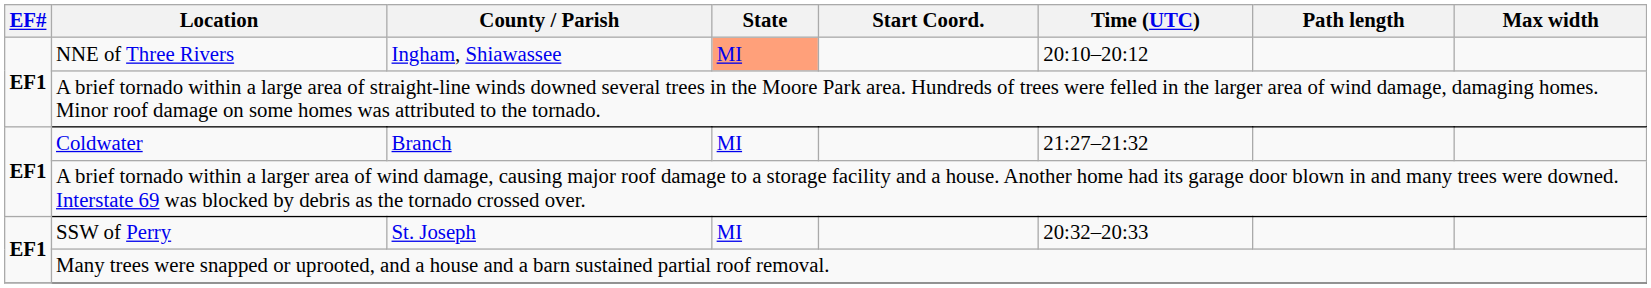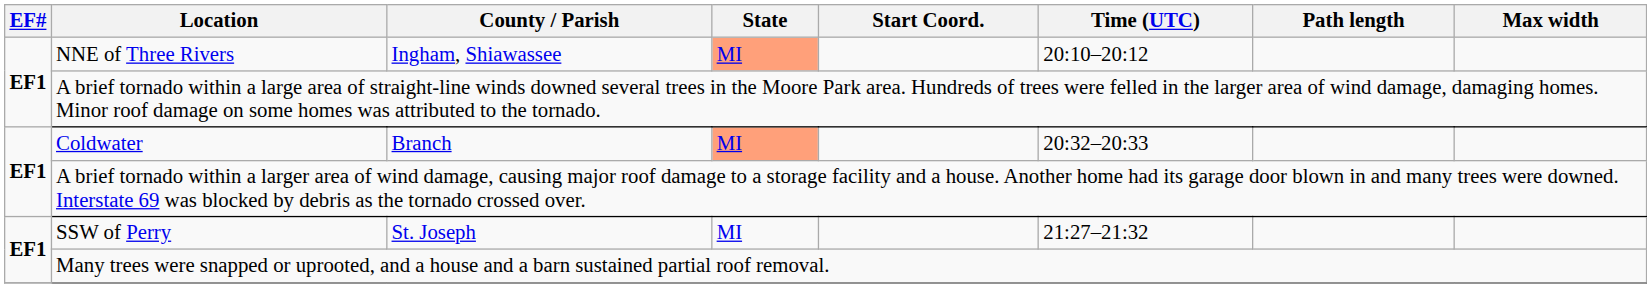(729, 143) no background -> (729, 143) lightsalmon background
(1096, 143) 21:27–21:32 -> (1096, 143) 20:32–20:33
(1096, 232) 20:32–20:33 -> (1096, 232) 21:27–21:32
